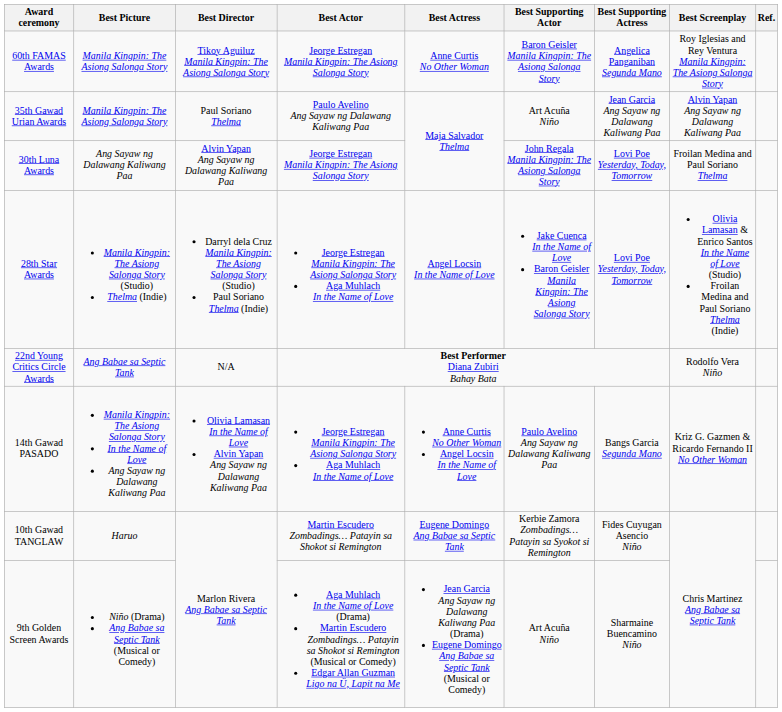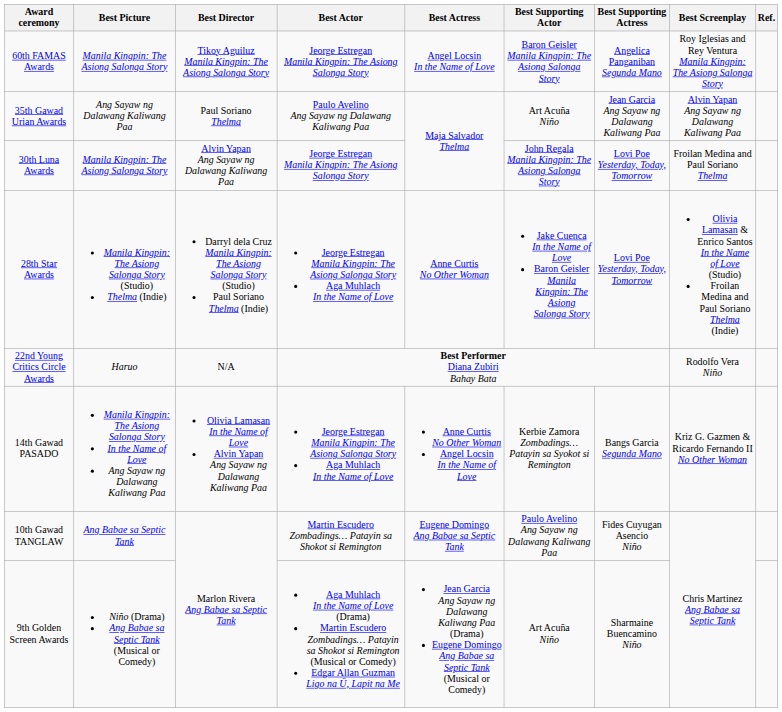(454, 61) Anne Curtis No Other Woman -> (454, 61) Angel Locsin In the Name of Love
(124, 116) Manila Kingpin: The Asiong Salonga Story -> (124, 116) Ang Sayaw ng Dalawang Kaliwang Paa
(124, 165) Ang Sayaw ng Dalawang Kaliwang Paa -> (124, 165) Manila Kingpin: The Asiong Salonga Story
(454, 269) Angel Locsin In the Name of Love -> (454, 269) Anne Curtis No Other Woman
(124, 367) Ang Babae sa Septic Tank -> (124, 367) Haruo
(549, 449) Paulo Avelino Ang Sayaw ng Dalawang Kaliwang Paa -> (549, 449) Kerbie Zamora Zombadings… Patayin sa Syokot si Remington
(124, 536) Haruo -> (124, 536) Ang Babae sa Septic Tank
(549, 536) Kerbie Zamora Zombadings… Patayin sa Syokot si Remington -> (549, 536) Paulo Avelino Ang Sayaw ng Dalawang Kaliwang Paa
